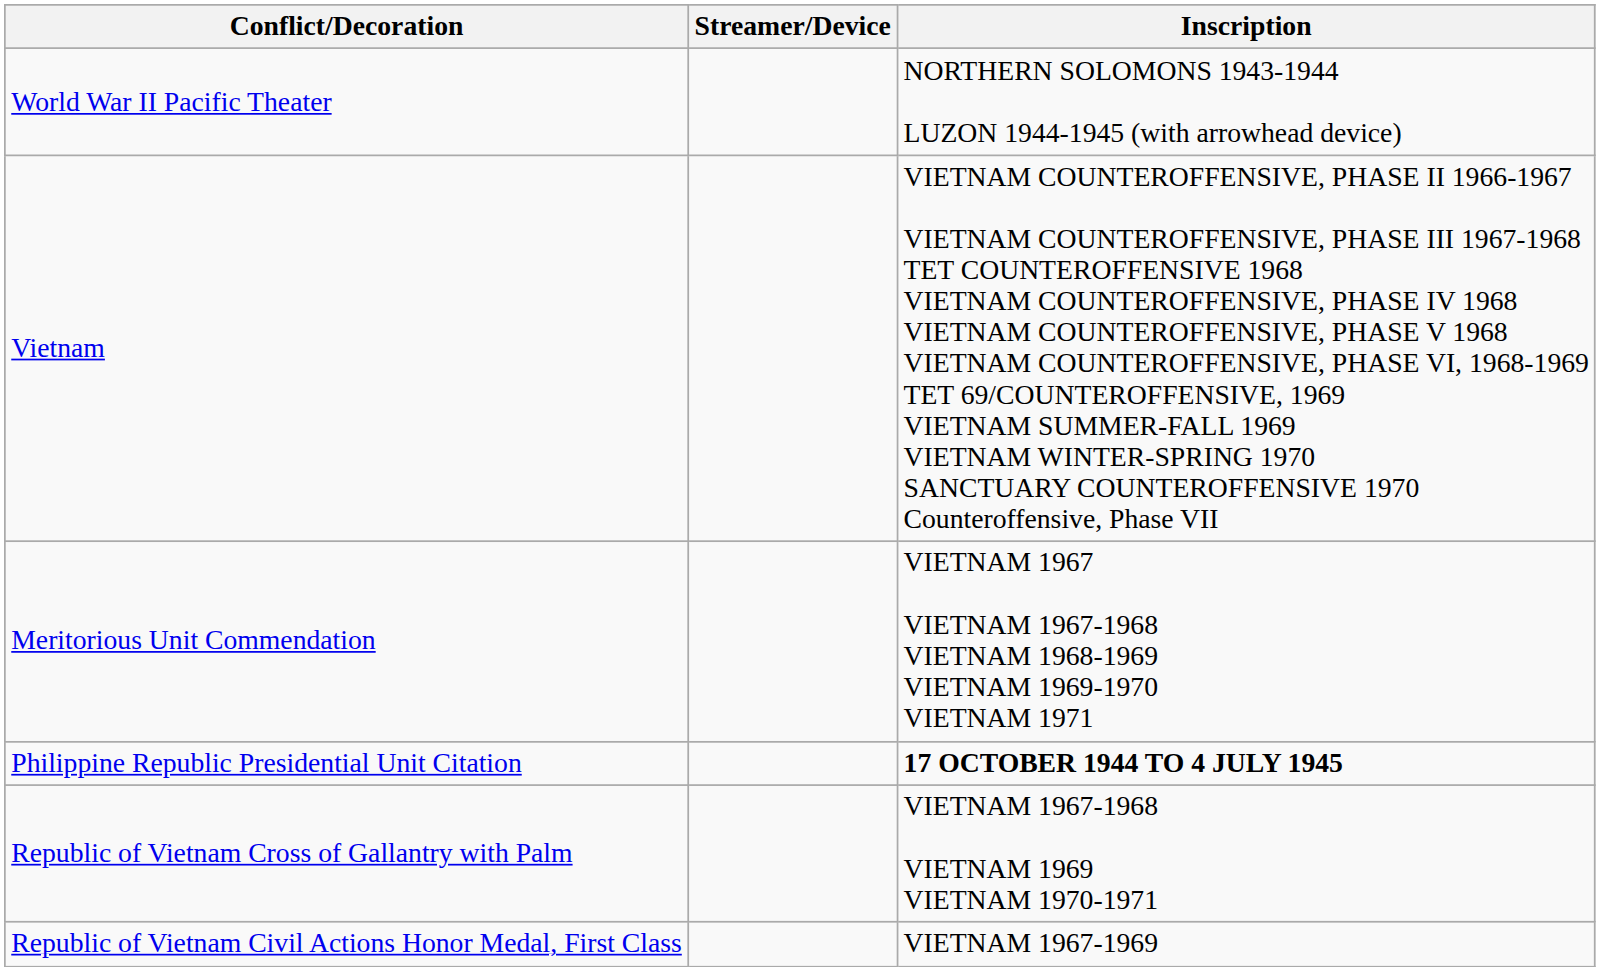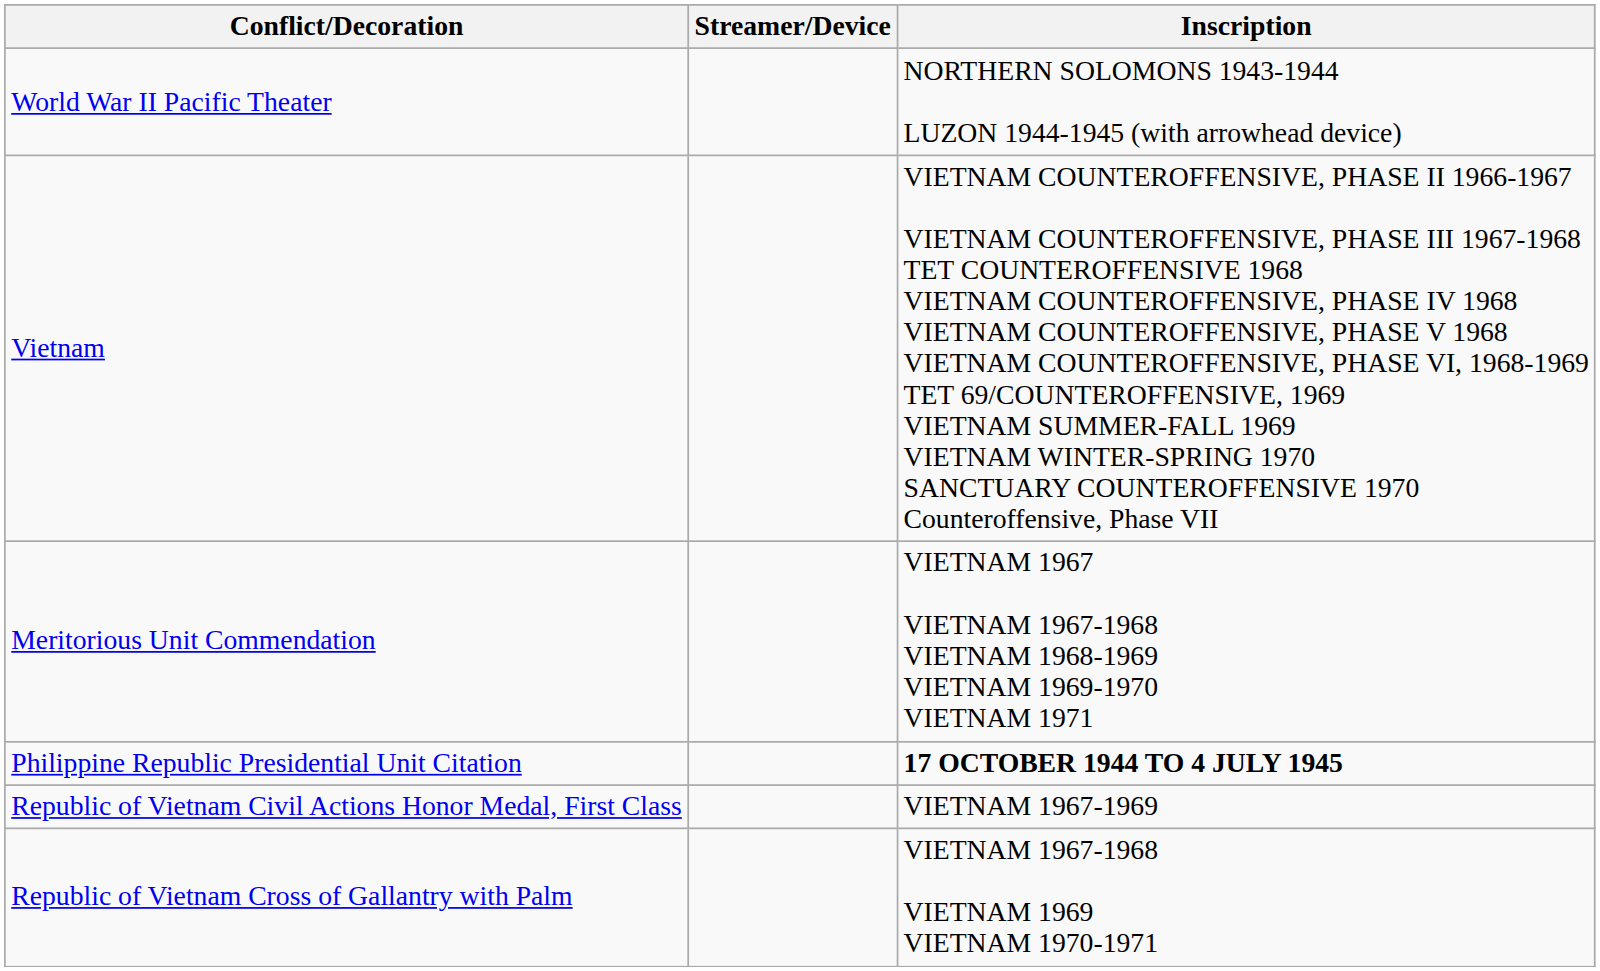rows swapped: (292, 853) <-> (347, 943)
